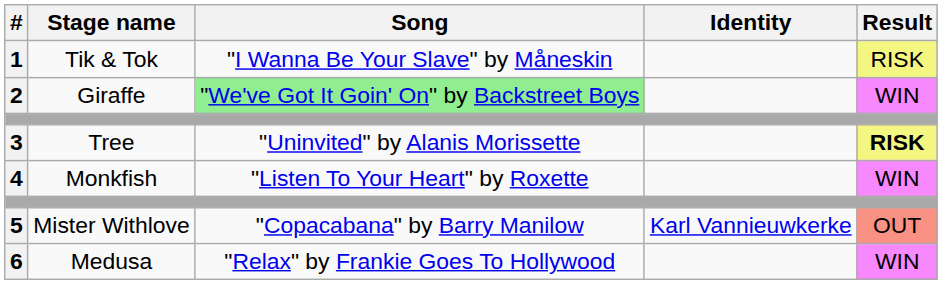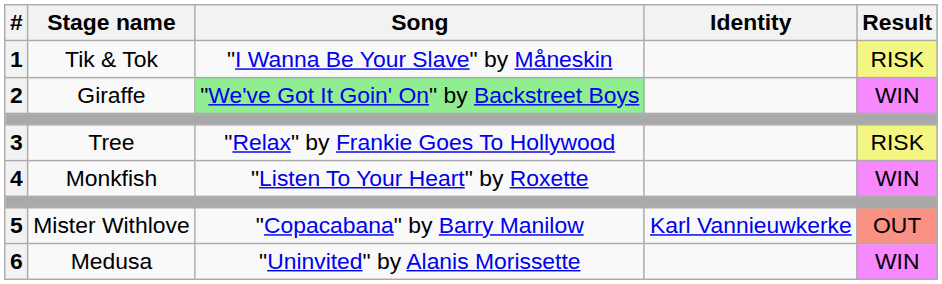(420, 142) "Uninvited" by Alanis Morissette -> (420, 142) "Relax" by Frankie Goes To Hollywood
(897, 142) bold -> (897, 142) normal
(420, 261) "Relax" by Frankie Goes To Hollywood -> (420, 261) "Uninvited" by Alanis Morissette
